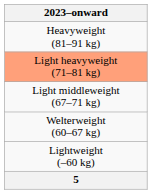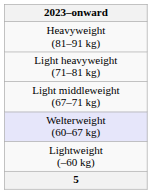(76, 66) lightsalmon background -> (76, 66) no background
(76, 126) no background -> (76, 126) lavender background
